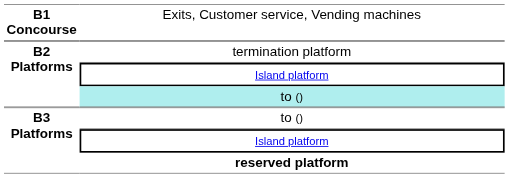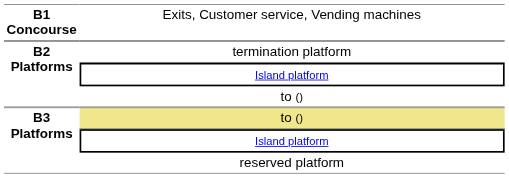(292, 96) paleturquoise background -> (292, 96) no background
(292, 118) no background -> (292, 118) khaki background
(292, 162) bold -> (292, 162) normal
